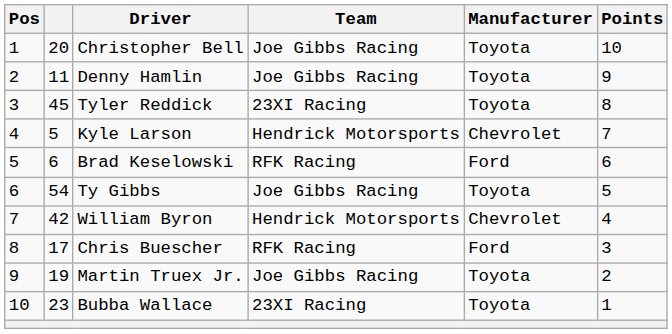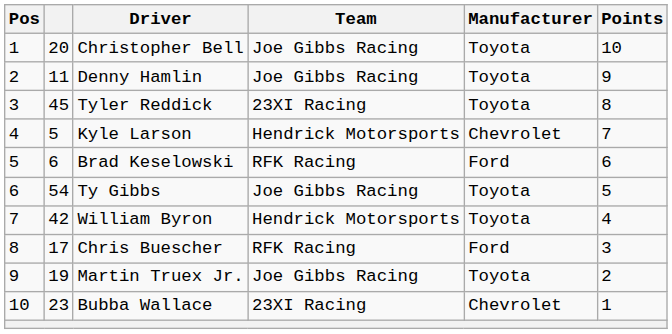(515, 220) Chevrolet -> (499, 220) Toyota
(499, 306) Toyota -> (515, 306) Chevrolet
